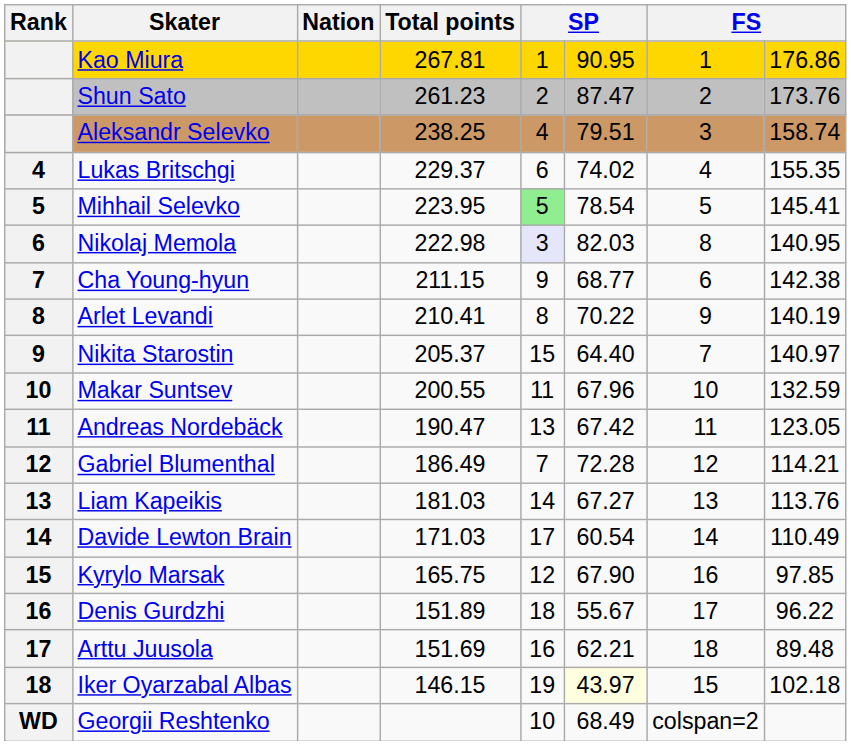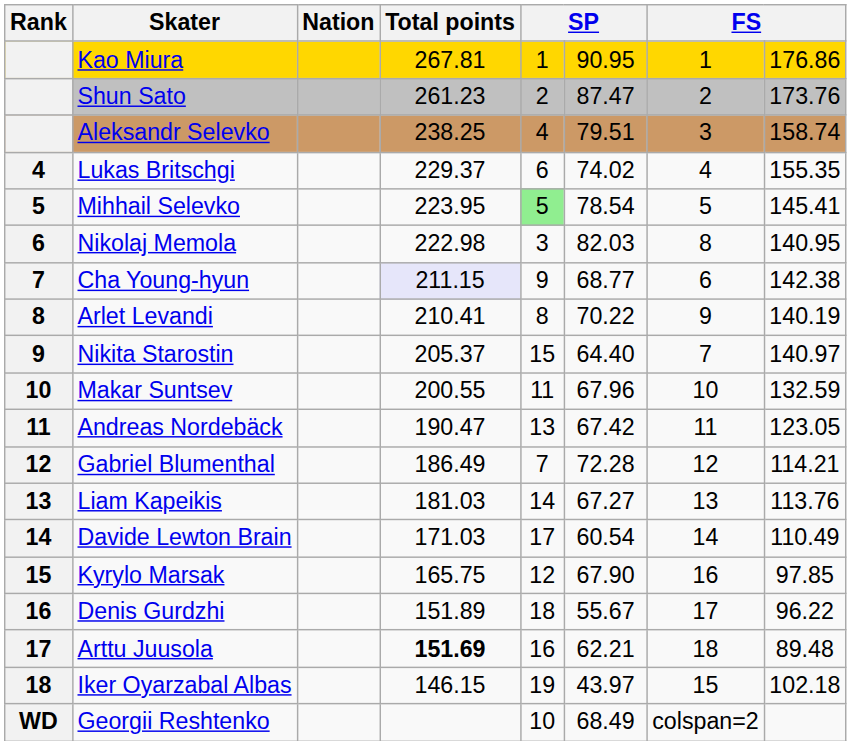(542, 243) lavender background -> (542, 243) no background
(450, 280) no background -> (450, 280) lavender background
(450, 648) normal -> (450, 648) bold
(606, 685) lightyellow background -> (606, 685) no background
